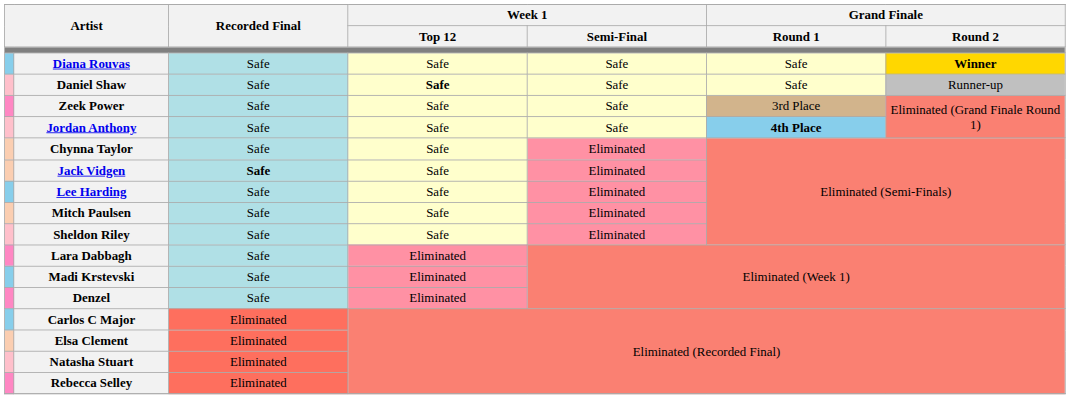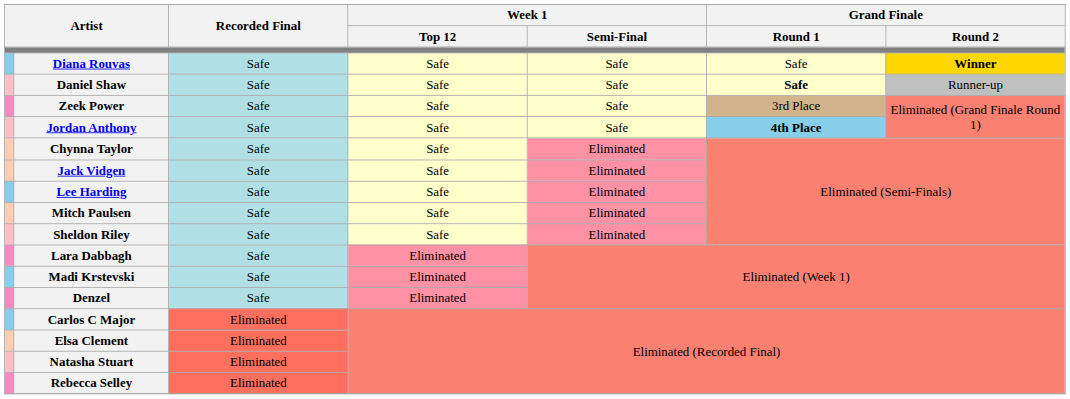(438, 85) bold -> (438, 85) normal
(796, 85) normal -> (796, 85) bold
(258, 170) bold -> (258, 170) normal
